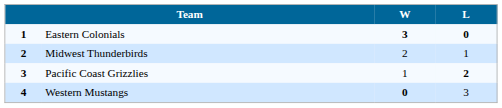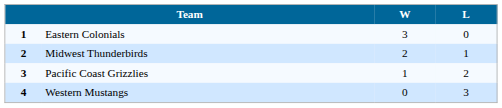(405, 34) bold -> (405, 34) normal
(466, 34) bold -> (466, 34) normal
(466, 73) bold -> (466, 73) normal
(405, 92) bold -> (405, 92) normal
